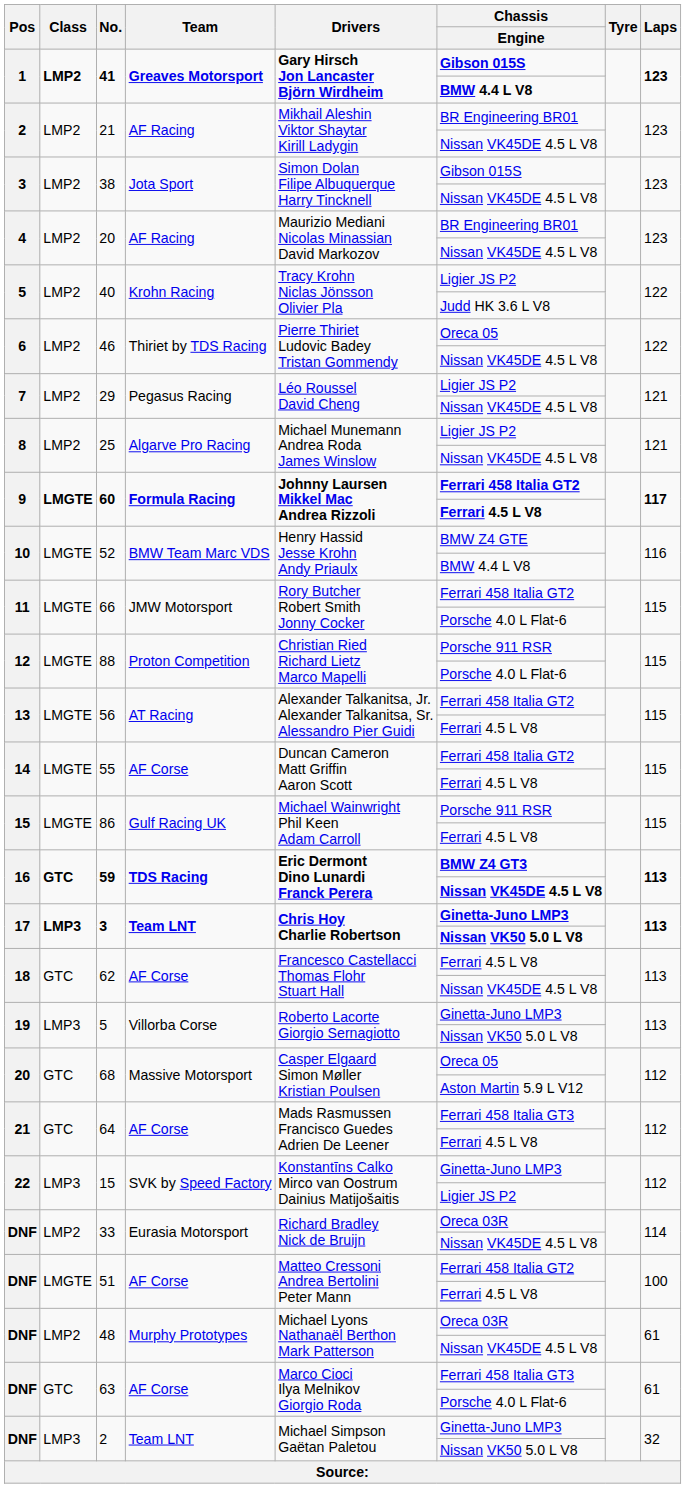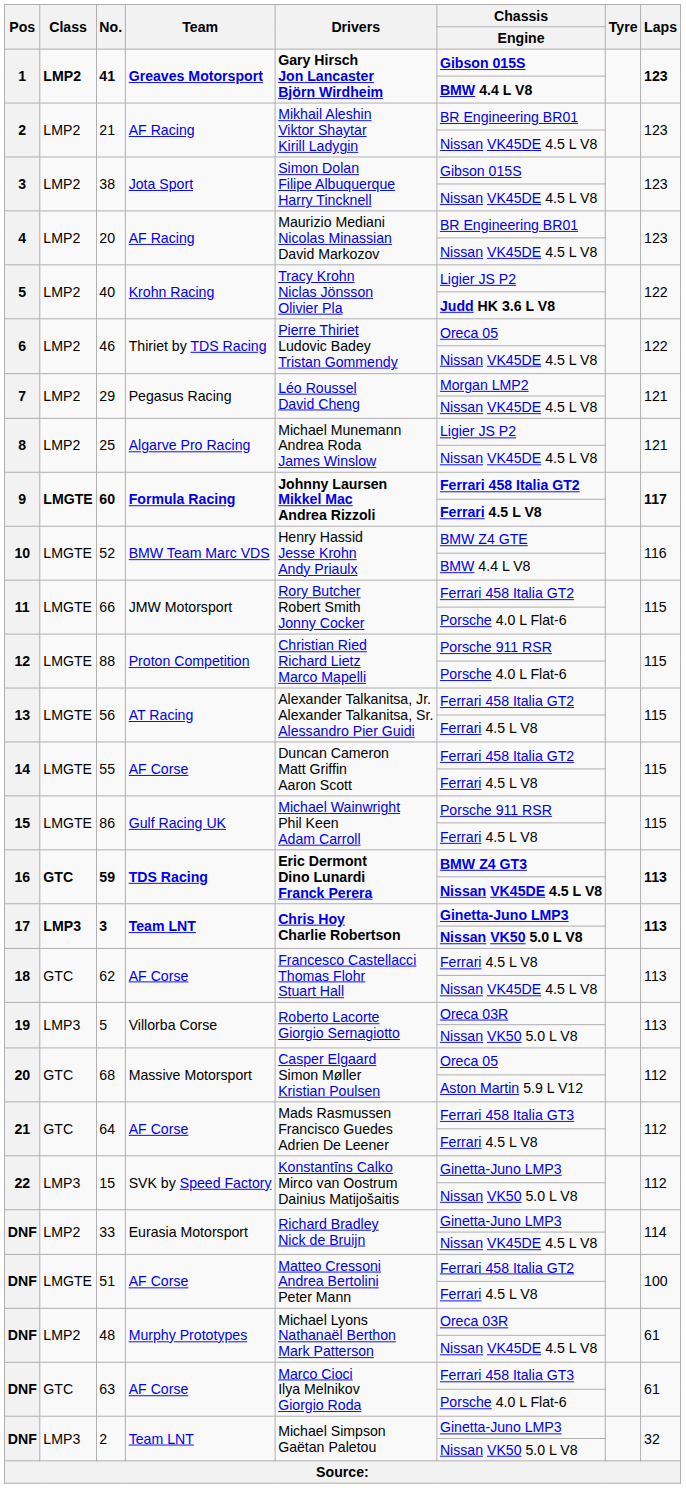(495, 306) normal -> (497, 306) bold
(478, 385) Ligier JS P2 -> (484, 385) Morgan LMP2
(501, 1014) Ginetta-Juno LMP3 -> (474, 1014) Oreca 03R
(478, 1196) Ligier JS P2 -> (509, 1196) Nissan VK50 5.0 L V8
(474, 1221) Oreca 03R -> (501, 1221) Ginetta-Juno LMP3
